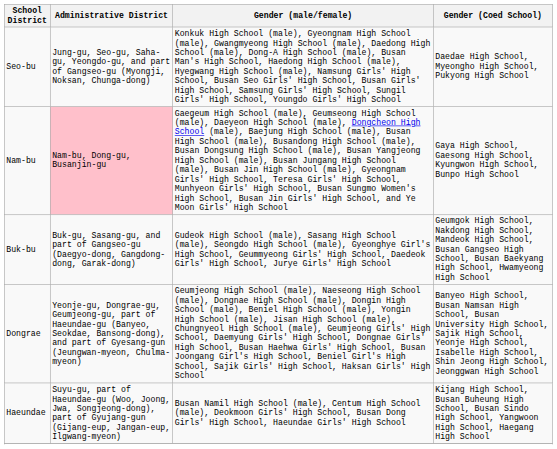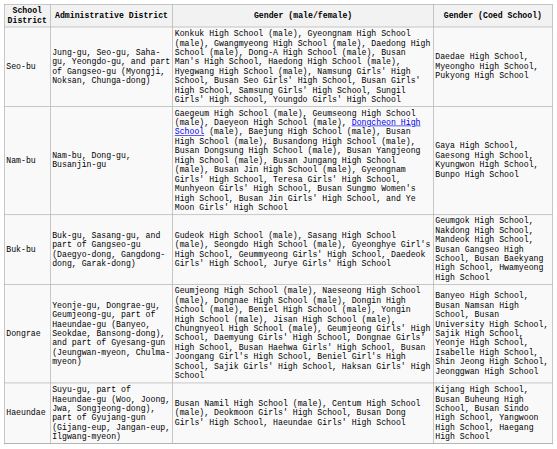(91, 161) pink background -> (91, 161) no background
